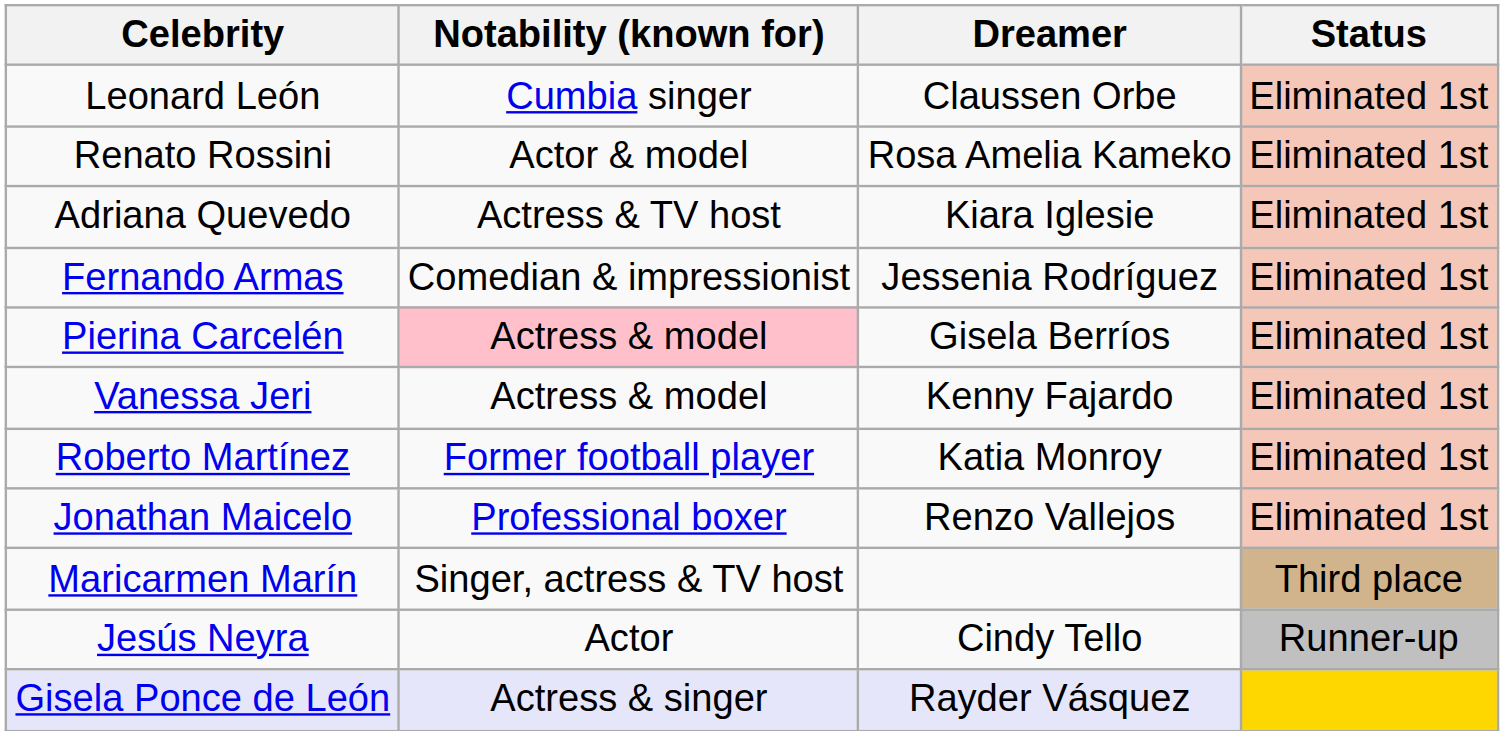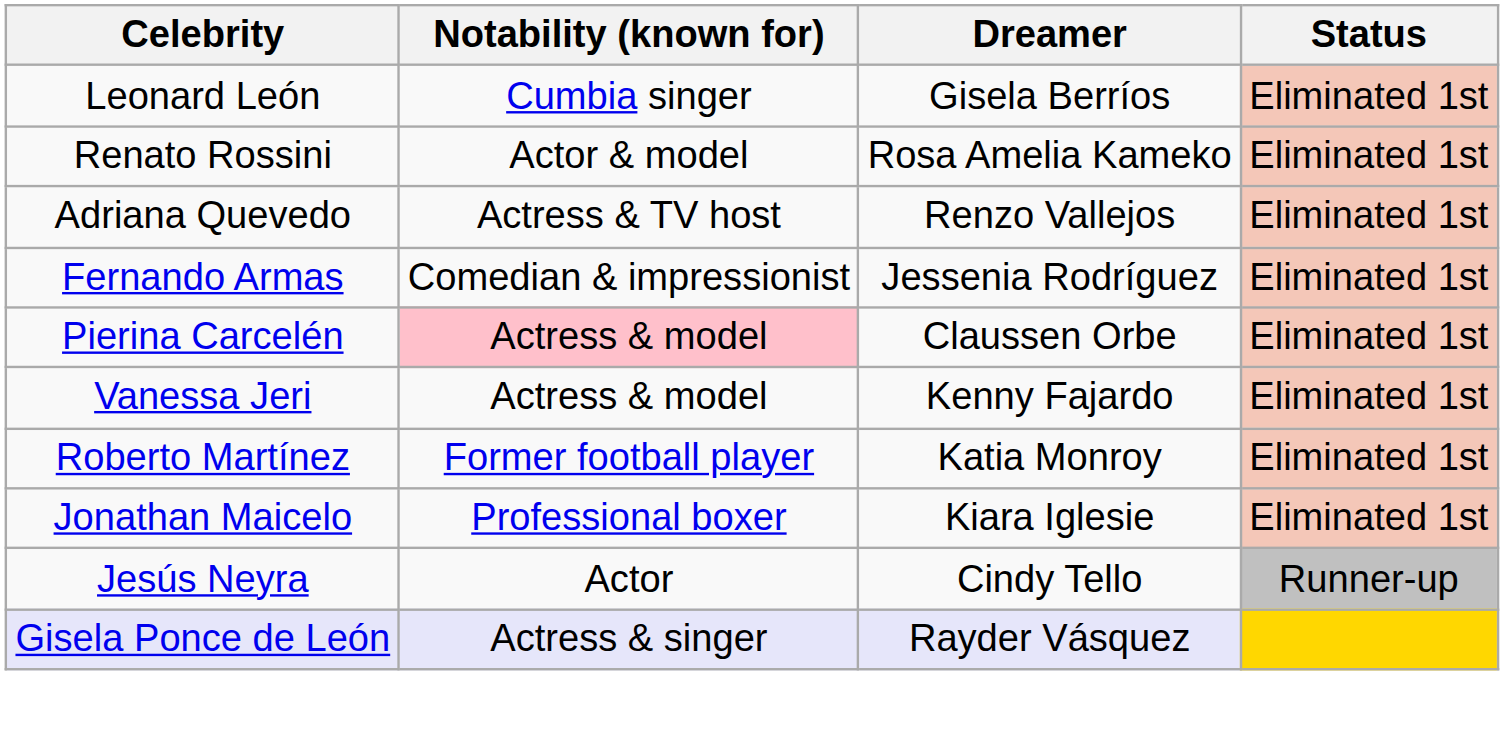(1050, 95) Claussen Orbe -> (1050, 95) Gisela Berríos
(1050, 215) Kiara Iglesie -> (1050, 215) Renzo Vallejos
(1050, 336) Gisela Berríos -> (1050, 336) Claussen Orbe
(1050, 517) Renzo Vallejos -> (1050, 517) Kiara Iglesie
- row: (203, 578)
